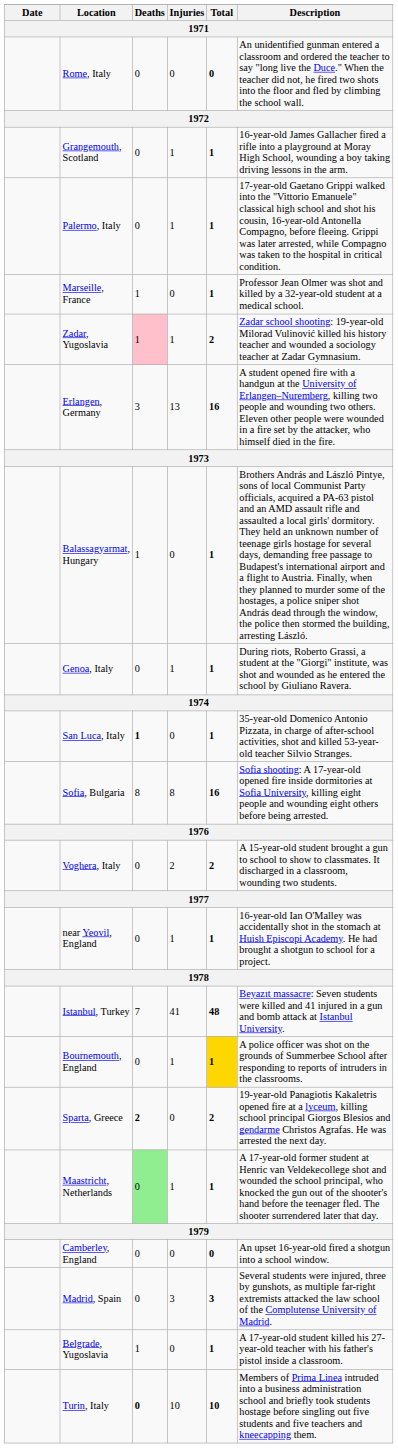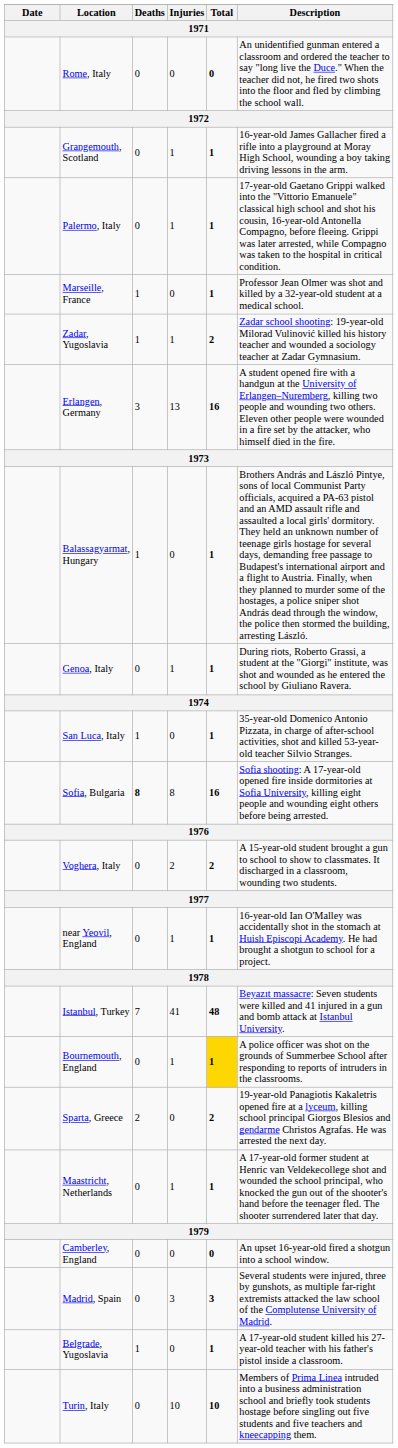(137, 339) pink background -> (137, 339) no background
(137, 736) bold -> (137, 736) normal
(137, 792) normal -> (137, 792) bold
(137, 1118) bold -> (137, 1118) normal
(137, 1186) lightgreen background -> (137, 1186) no background
(137, 1406) bold -> (137, 1406) normal
